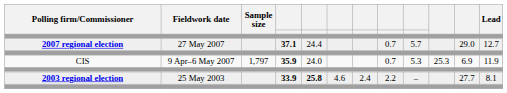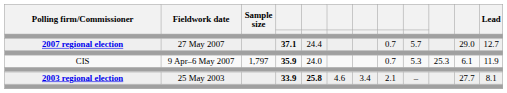(467, 62) 6.9 -> (467, 62) 6.1
(365, 78) 2.4 -> (365, 78) 3.4
(391, 78) 2.2 -> (391, 78) 2.1
